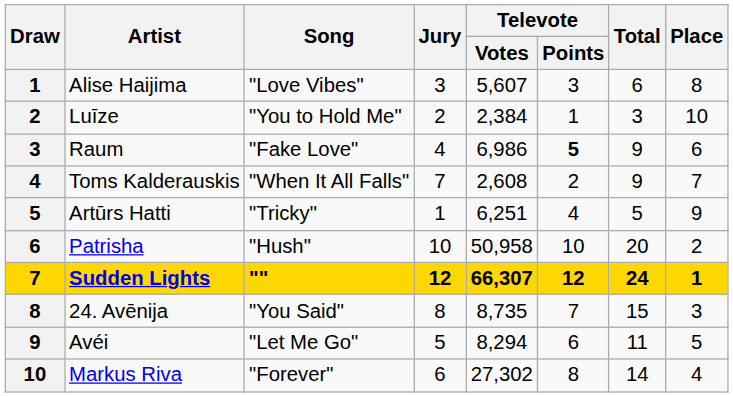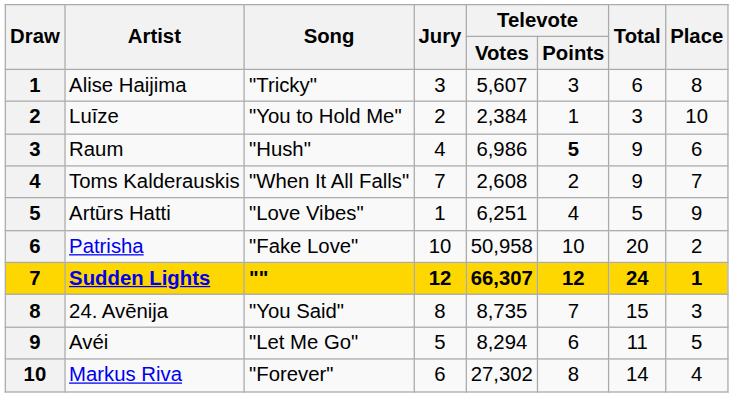(306, 85) "Love Vibes" -> (283, 85) "Tricky"
(304, 149) "Fake Love" -> (280, 149) "Hush"
(283, 213) "Tricky" -> (306, 213) "Love Vibes"
(280, 246) "Hush" -> (304, 246) "Fake Love"
